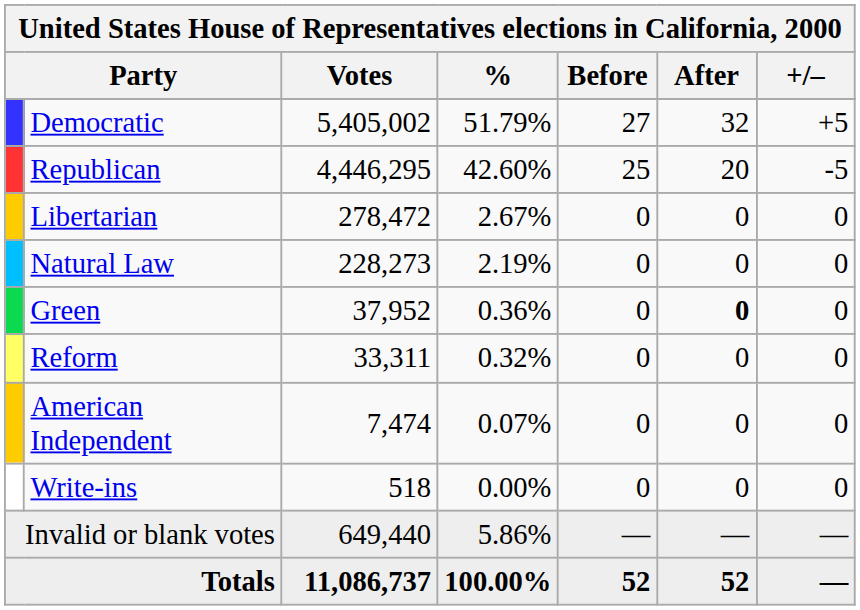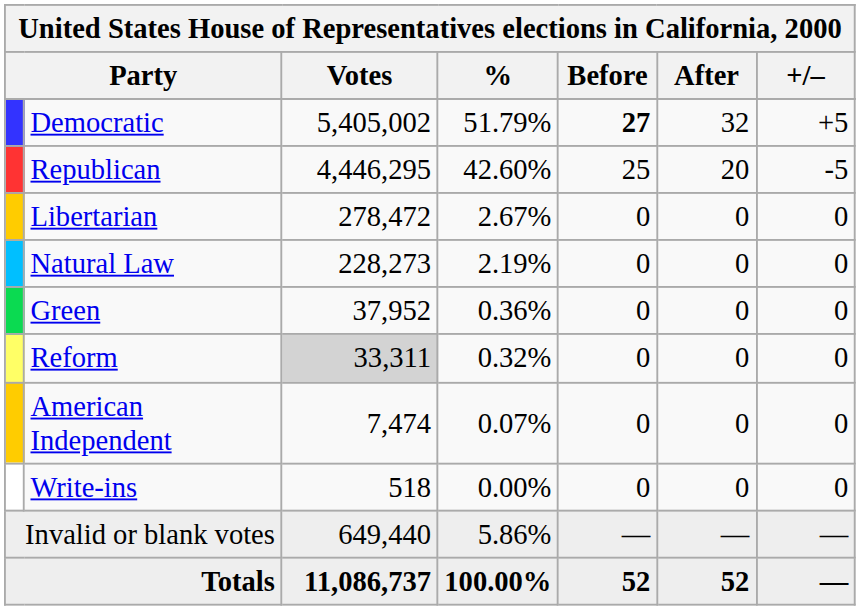(636, 122) normal -> (636, 122) bold
(742, 310) bold -> (742, 310) normal
(392, 358) no background -> (392, 358) lightgrey background
